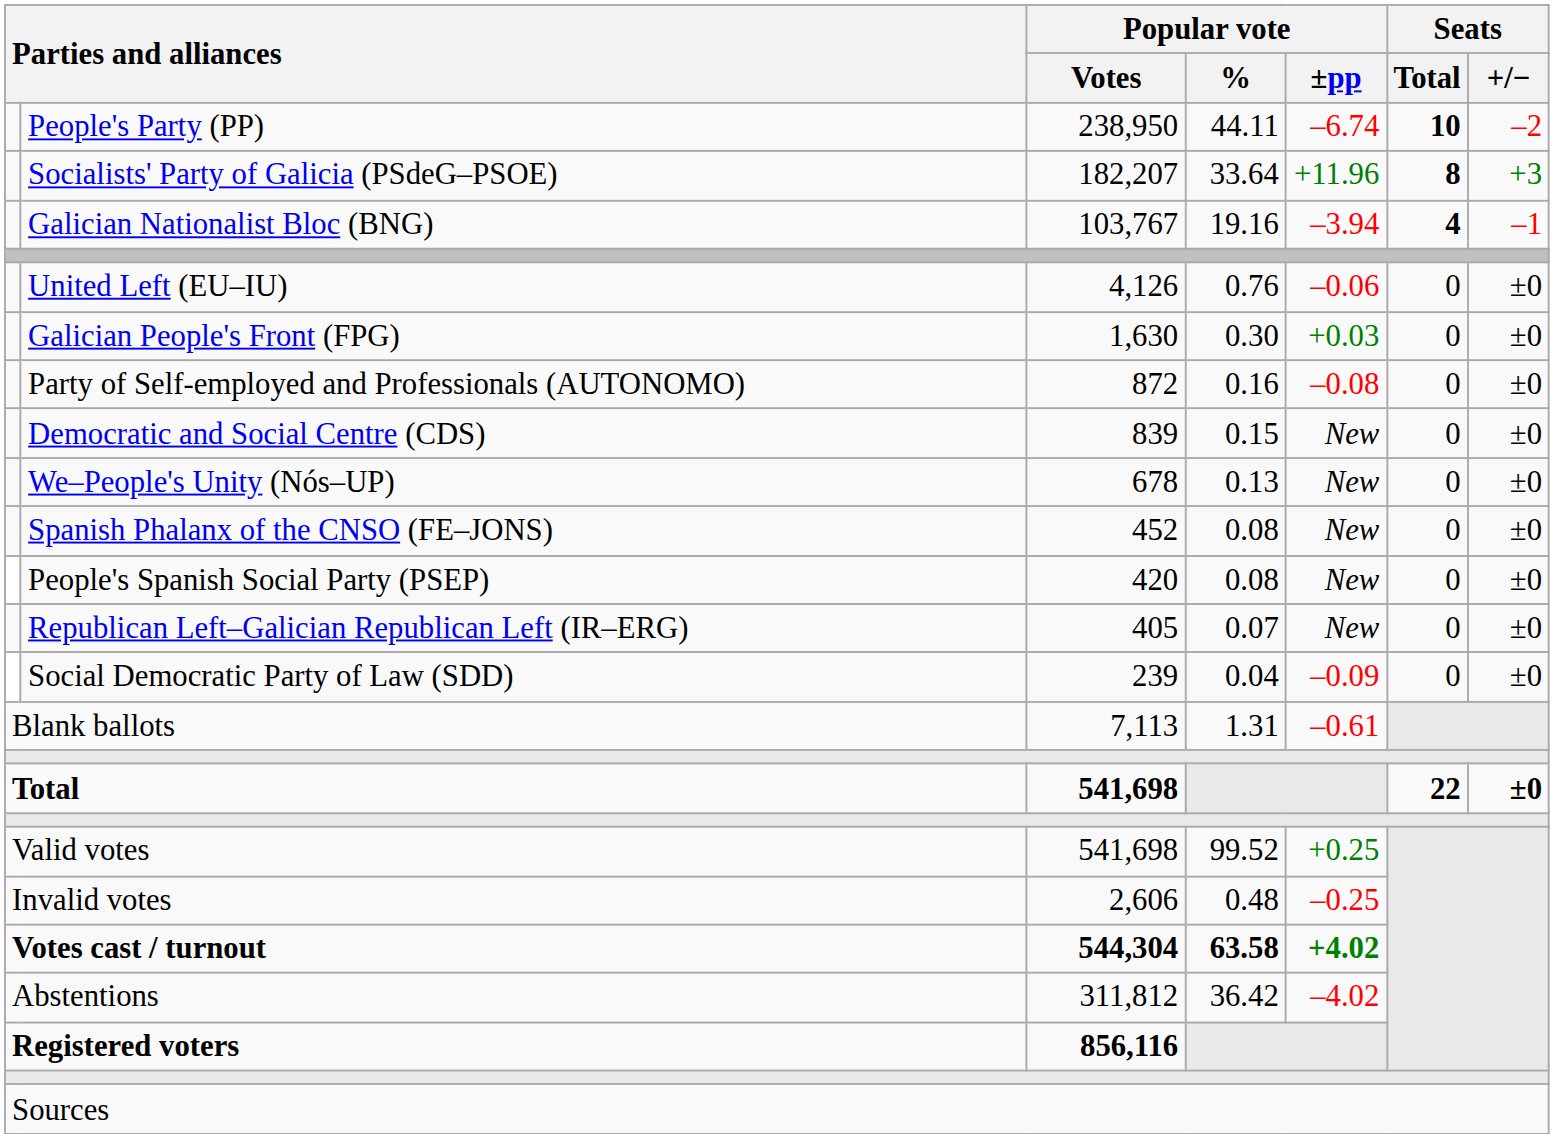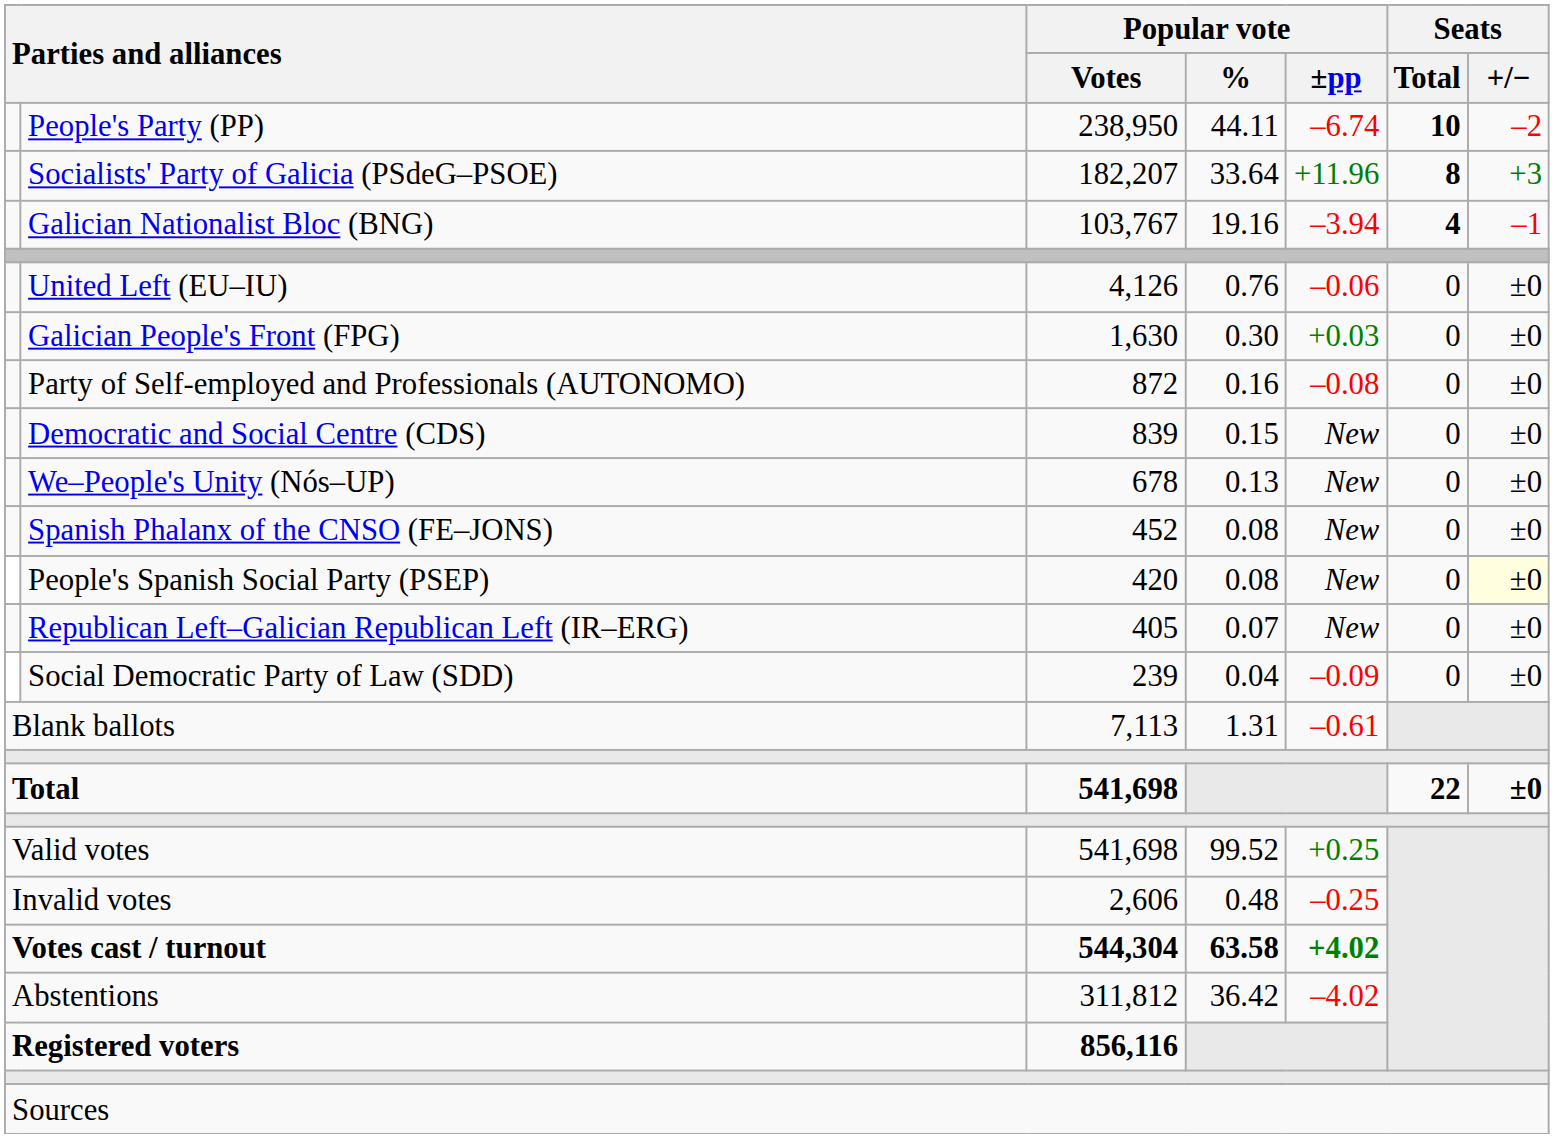(1526, 578) no background -> (1526, 578) lightyellow background
